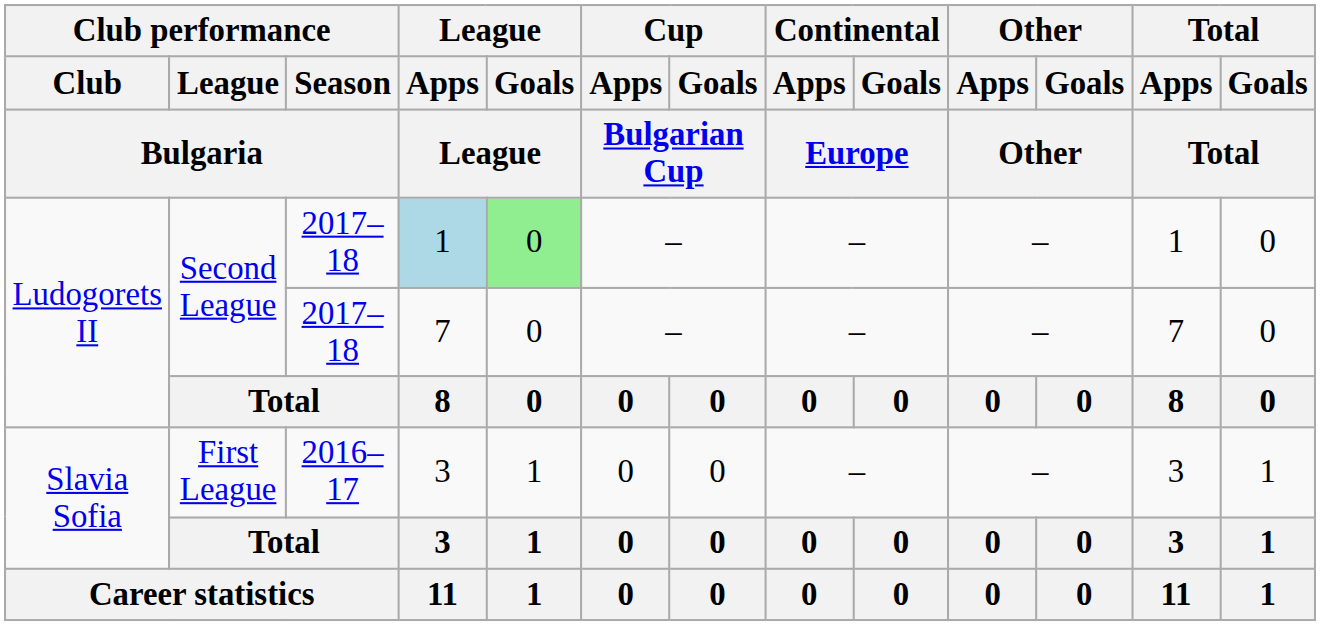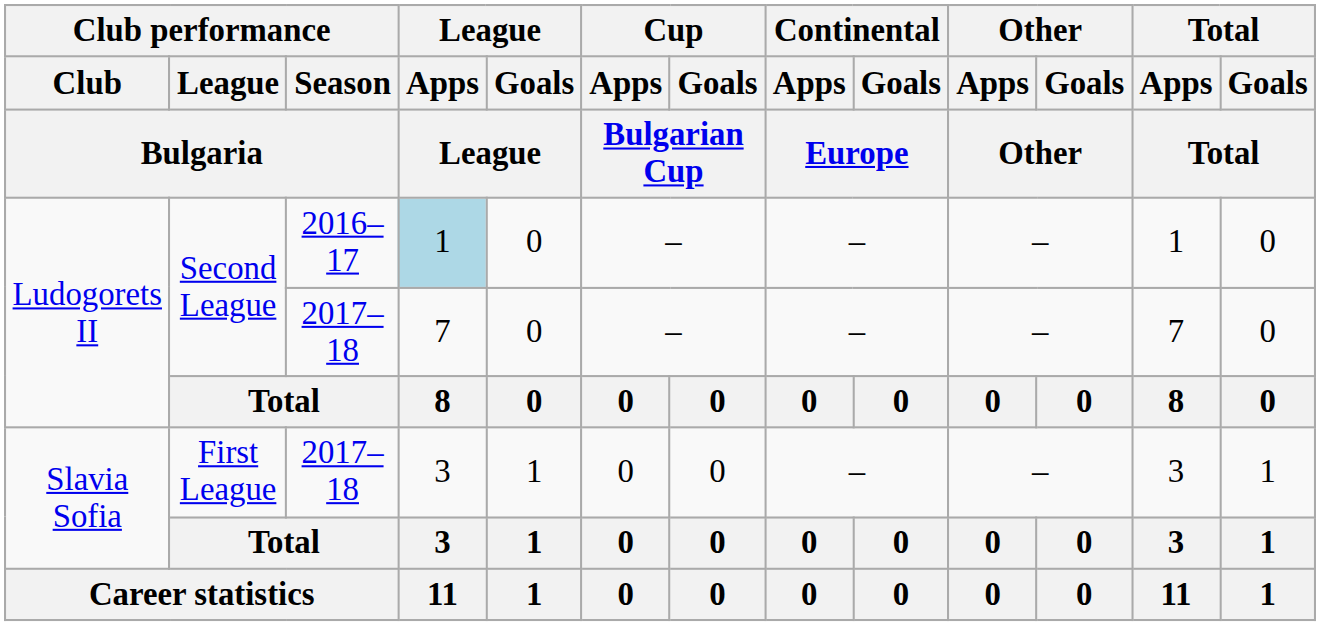(343, 241) 2017–18 -> (343, 241) 2016–17
(534, 241) lightgreen background -> (534, 241) no background
(343, 471) 2016–17 -> (343, 471) 2017–18
